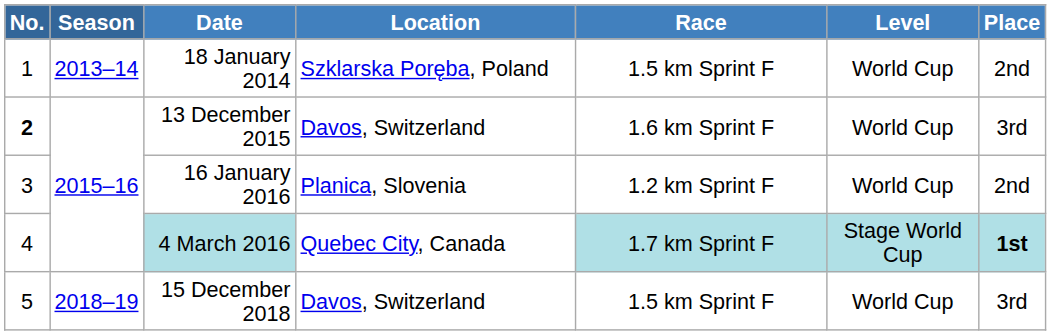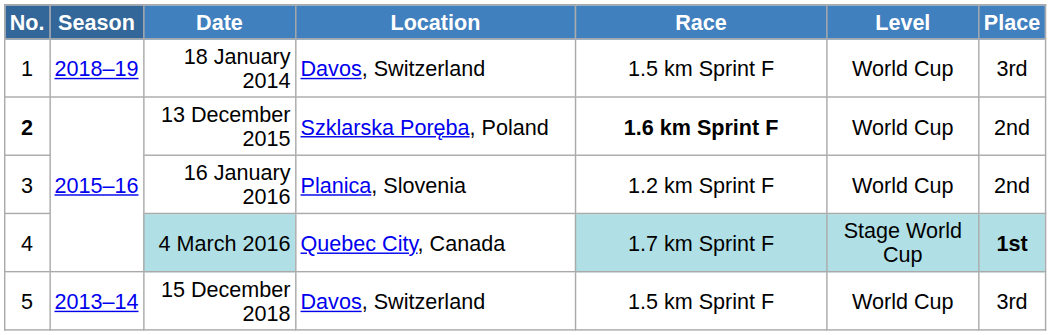(96, 68) 2013–14 -> (96, 68) 2018–19
(425, 68) Szklarska Poręba, Poland -> (393, 68) Davos, Switzerland
(1012, 68) 2nd -> (1012, 68) 3rd
(393, 127) Davos, Switzerland -> (425, 127) Szklarska Poręba, Poland
(701, 127) normal -> (701, 127) bold
(1012, 127) 3rd -> (1012, 127) 2nd
(96, 301) 2018–19 -> (96, 301) 2013–14
